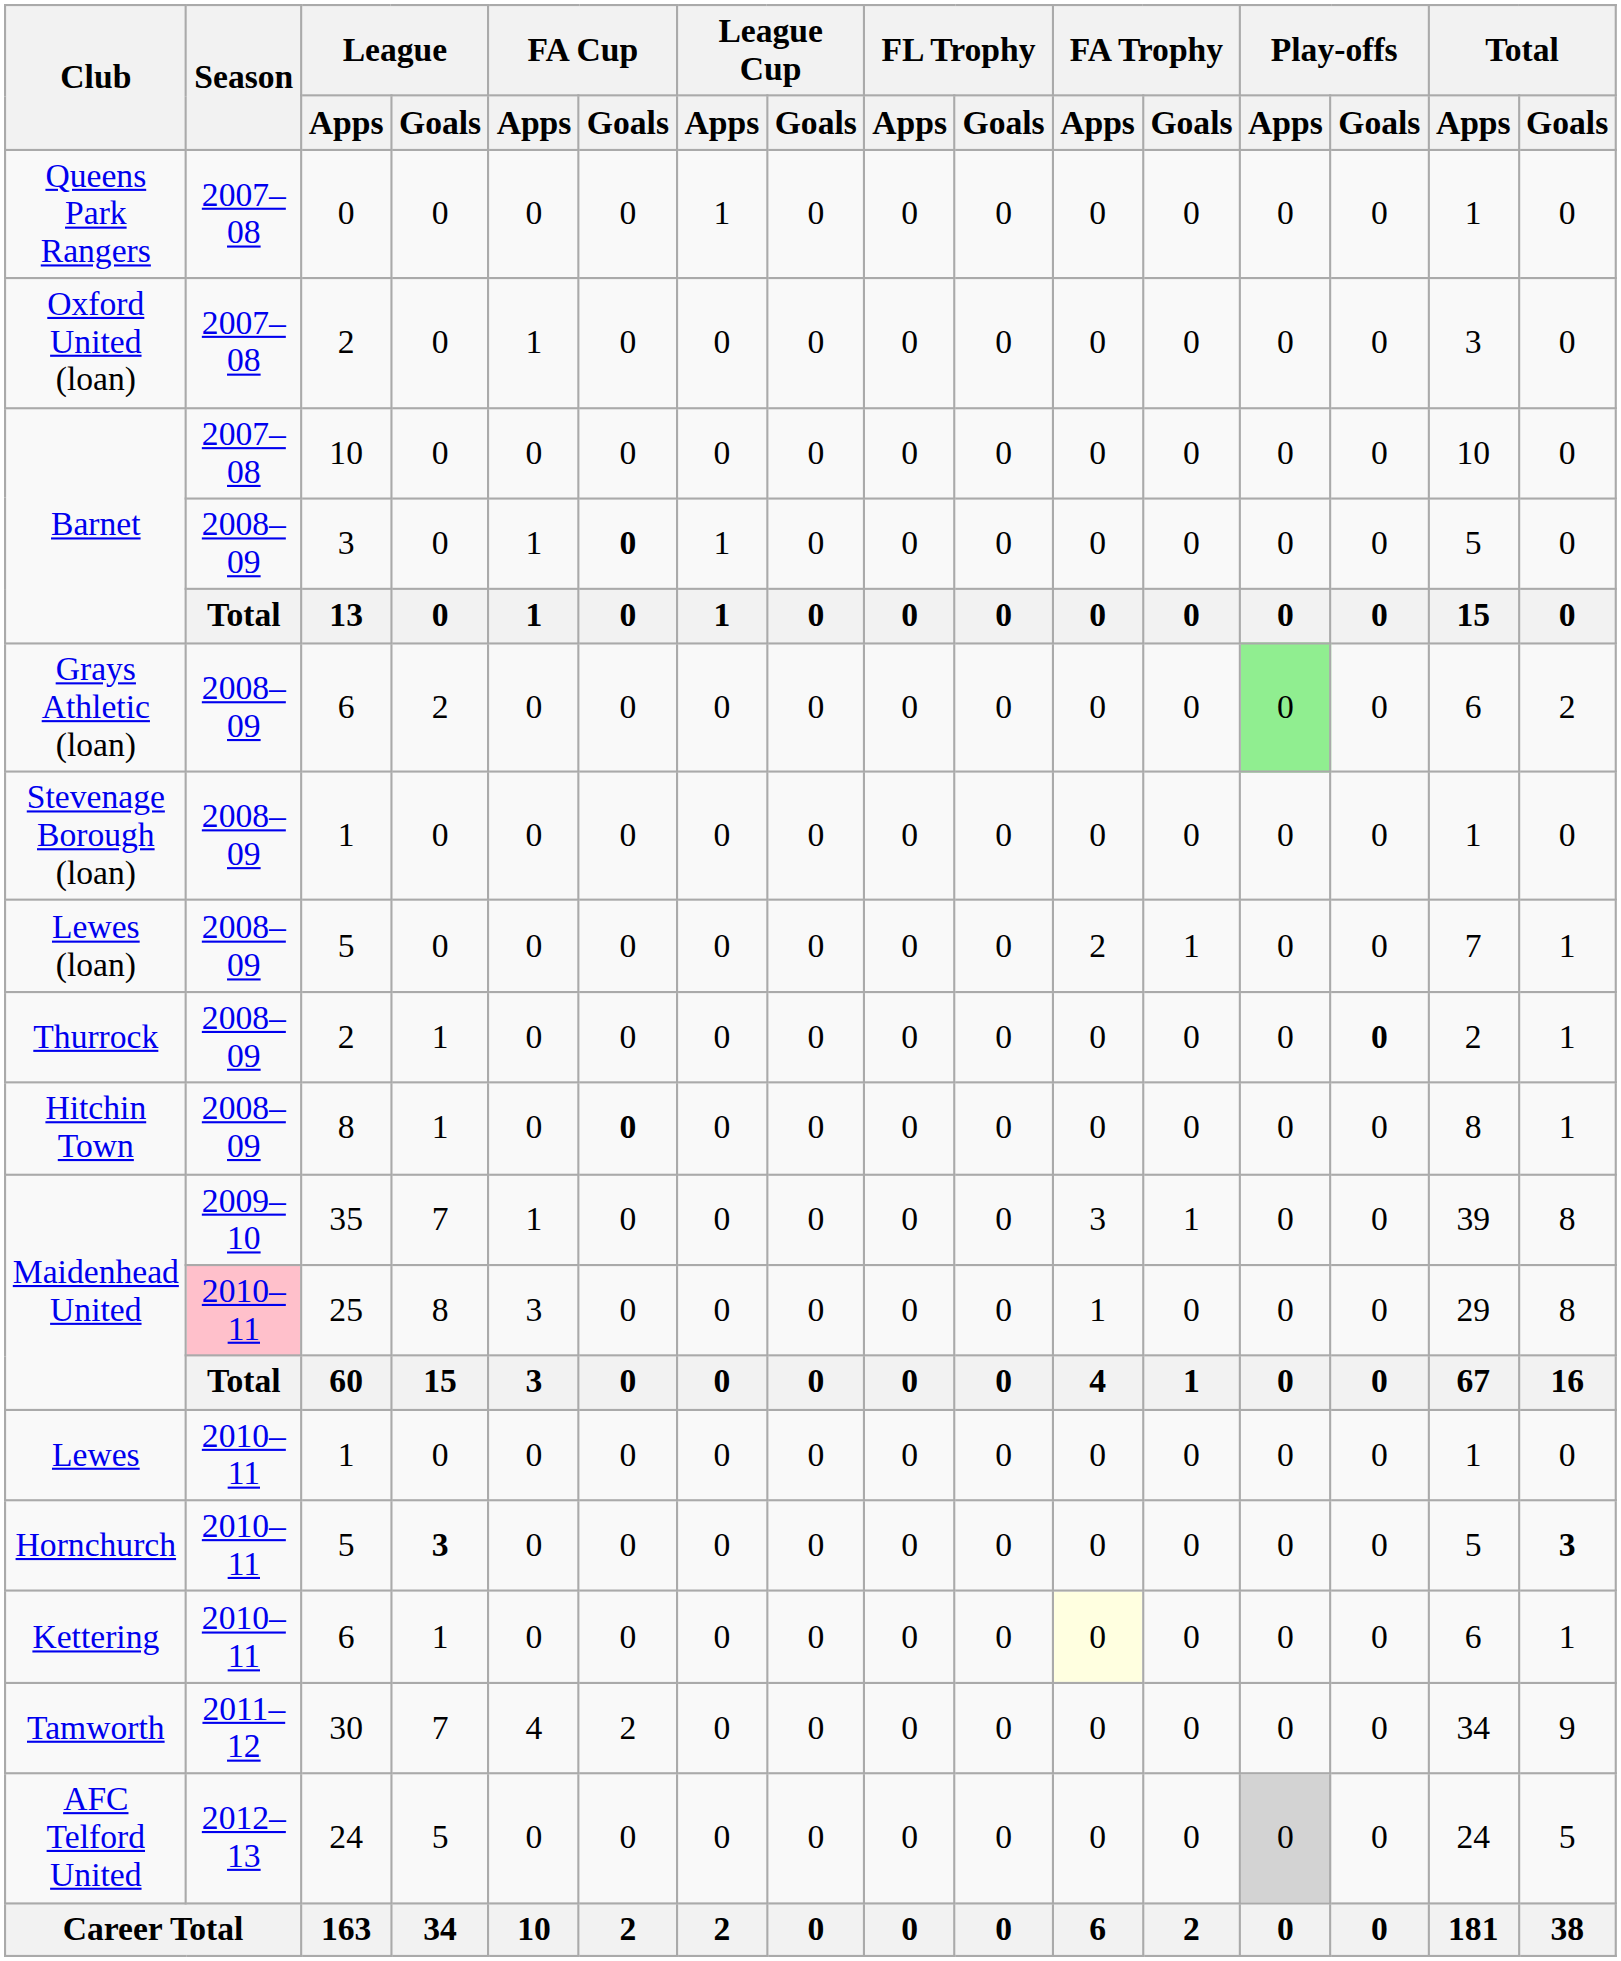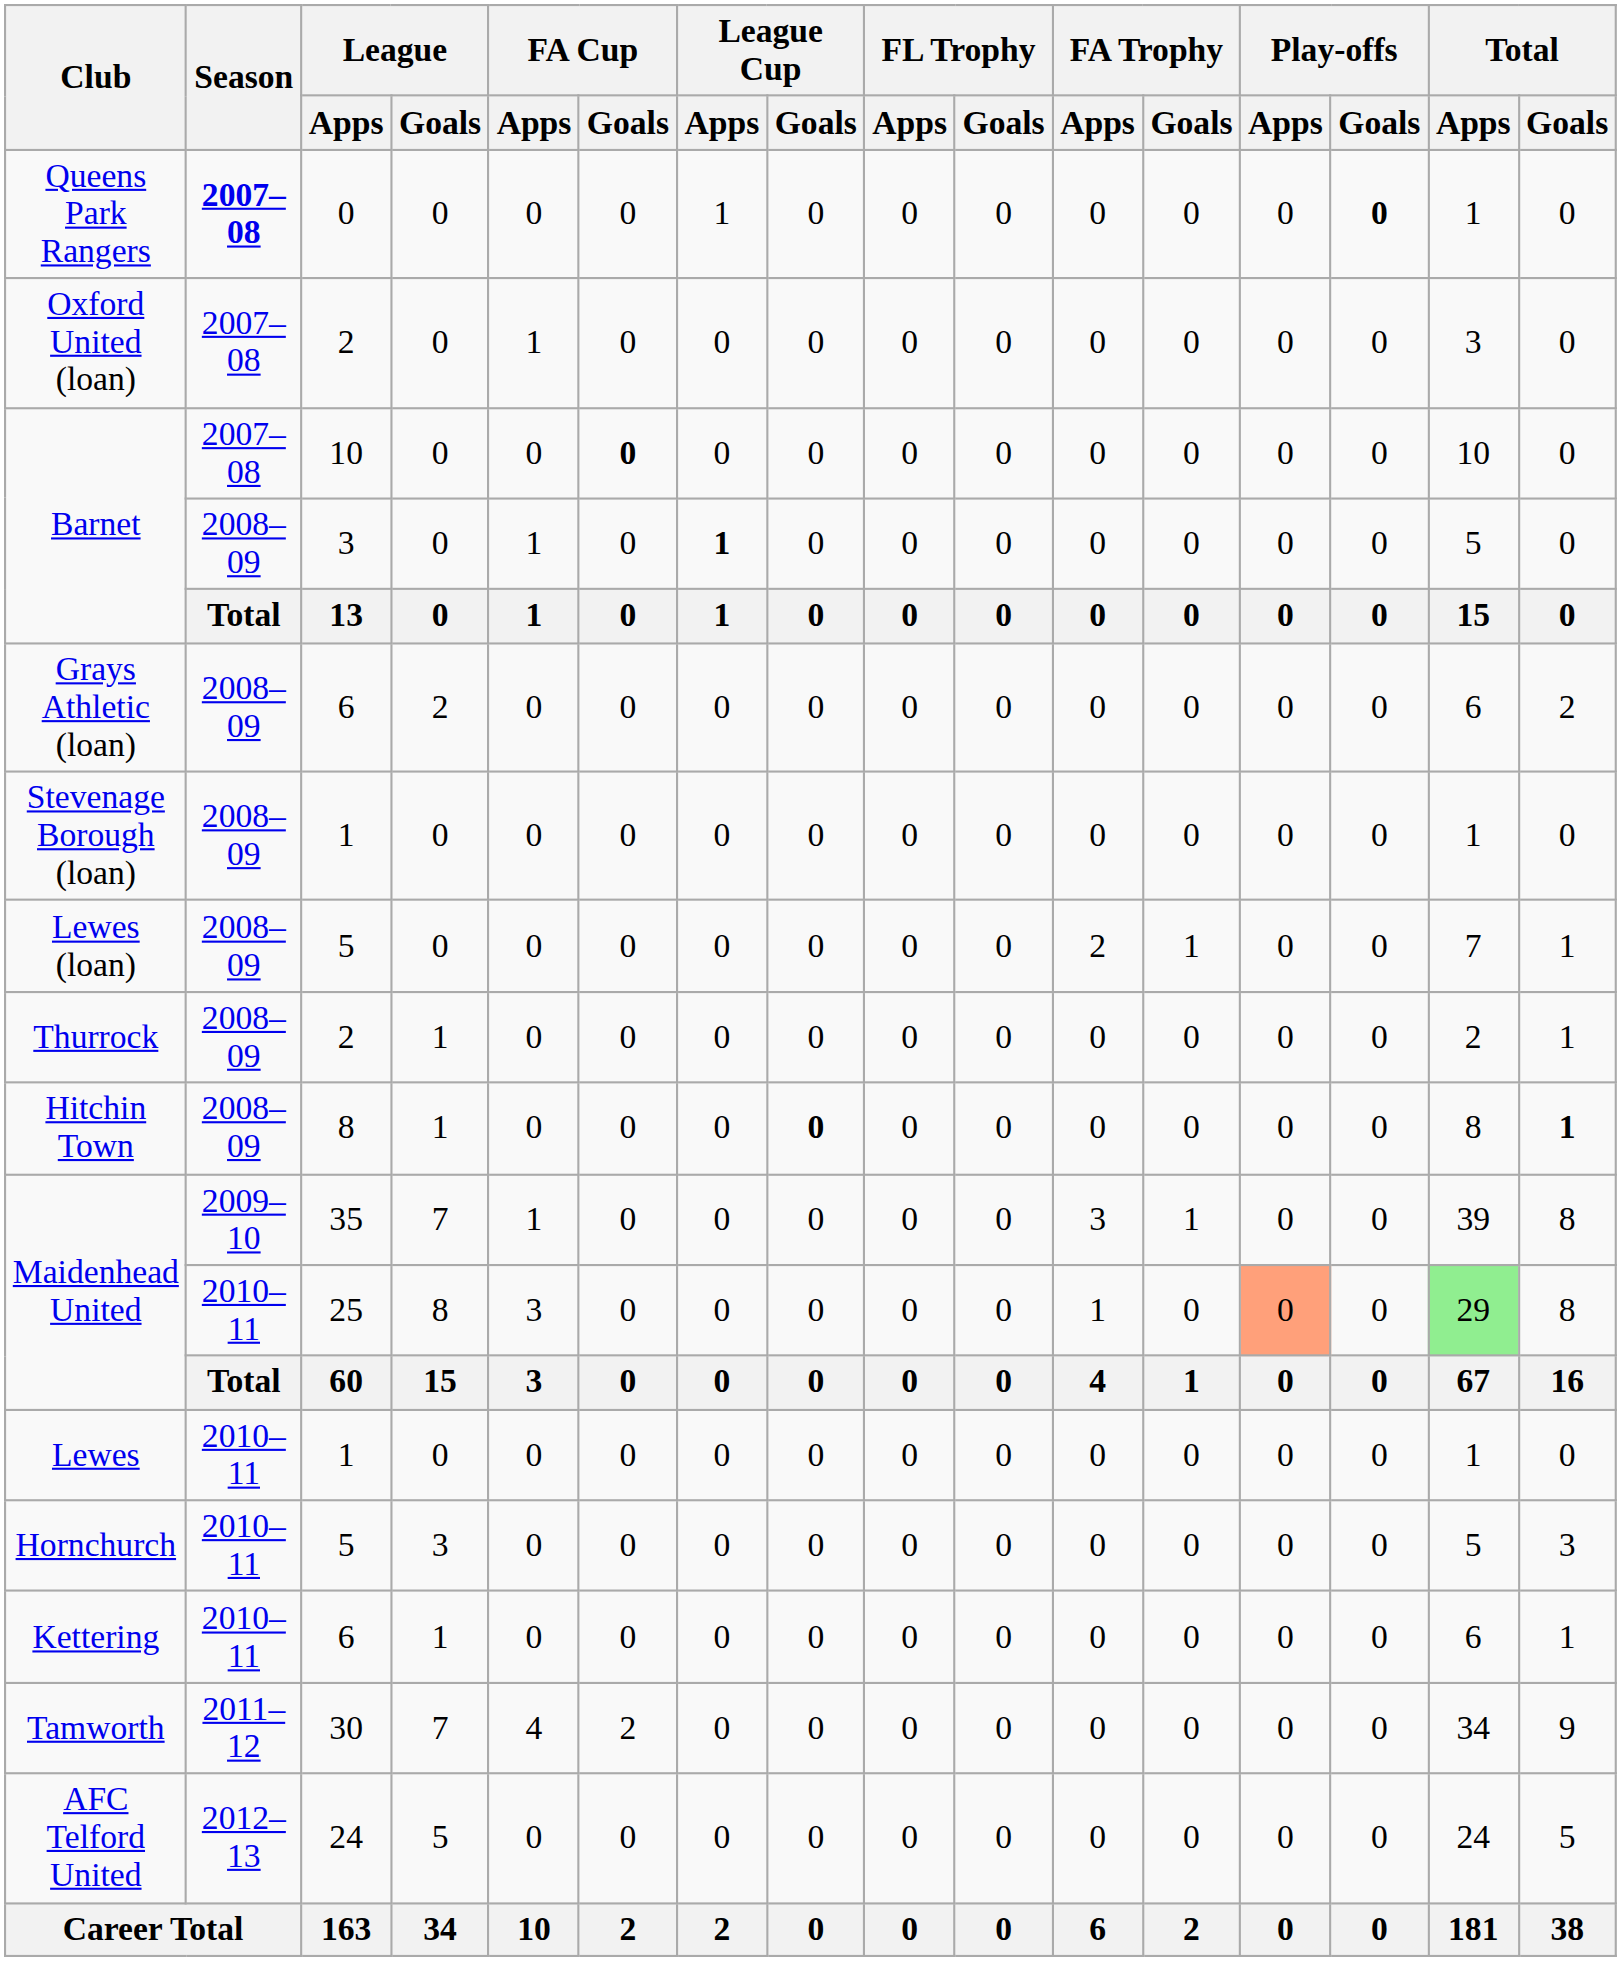(244, 213) normal -> (244, 213) bold
(1379, 213) normal -> (1379, 213) bold
(628, 452) normal -> (628, 452) bold
(628, 543) bold -> (628, 543) normal
(722, 543) normal -> (722, 543) bold
(1285, 706) lightgreen background -> (1285, 706) no background
(1379, 1036) bold -> (1379, 1036) normal
(628, 1127) bold -> (628, 1127) normal
(816, 1127) normal -> (816, 1127) bold
(1567, 1127) normal -> (1567, 1127) bold
(244, 1309) pink background -> (244, 1309) no background
(1285, 1309) no background -> (1285, 1309) lightsalmon background
(1473, 1309) no background -> (1473, 1309) lightgreen background
(440, 1545) bold -> (440, 1545) normal
(1567, 1545) bold -> (1567, 1545) normal
(1098, 1636) lightyellow background -> (1098, 1636) no background
(1285, 1837) lightgrey background -> (1285, 1837) no background
